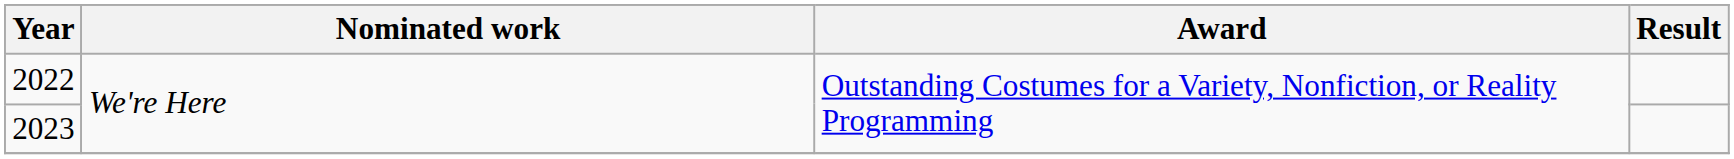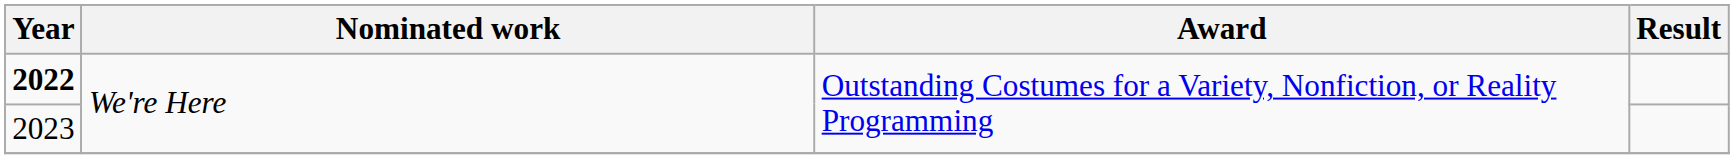(43, 78) normal -> (43, 78) bold
